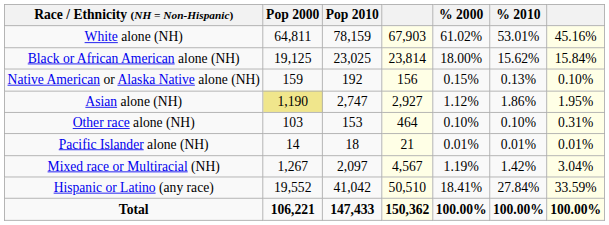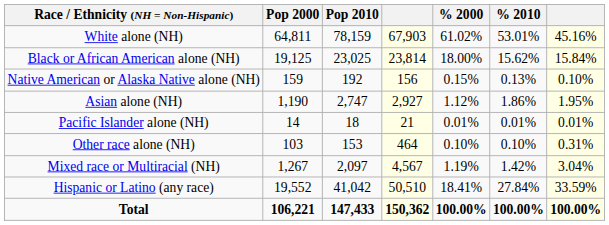(293, 101) khaki background -> (293, 101) no background
rows swapped: (134, 144) <-> (134, 123)
